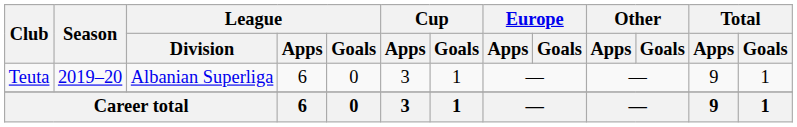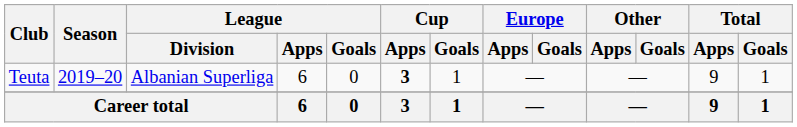(405, 77) normal -> (405, 77) bold
